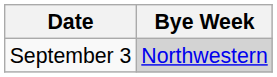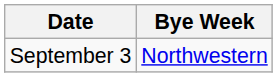(205, 55) lightgrey background -> (205, 55) no background
